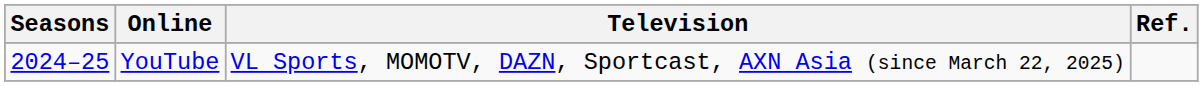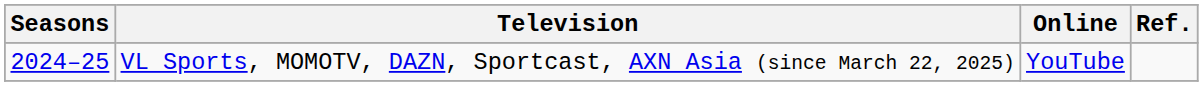columns swapped: (678, 24) <-> (170, 24)
